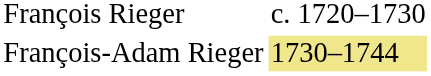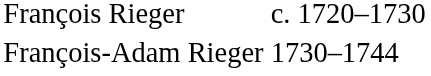(335, 53) khaki background -> (335, 53) no background
